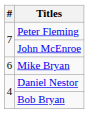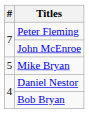(10, 65) 6 -> (10, 65) 5
